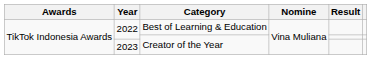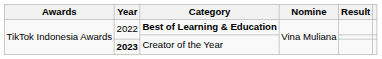(205, 27) normal -> (210, 27) bold
(127, 46) normal -> (127, 46) bold
